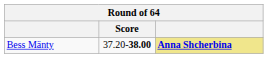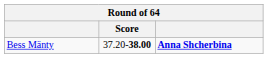(195, 45) khaki background -> (195, 45) no background
